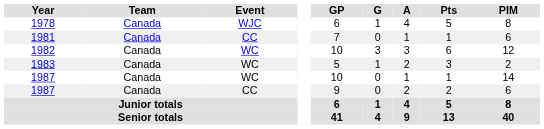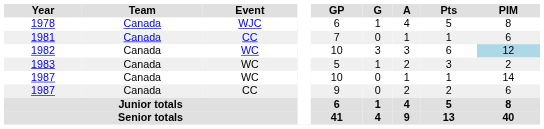(508, 51) no background -> (508, 51) lightblue background
